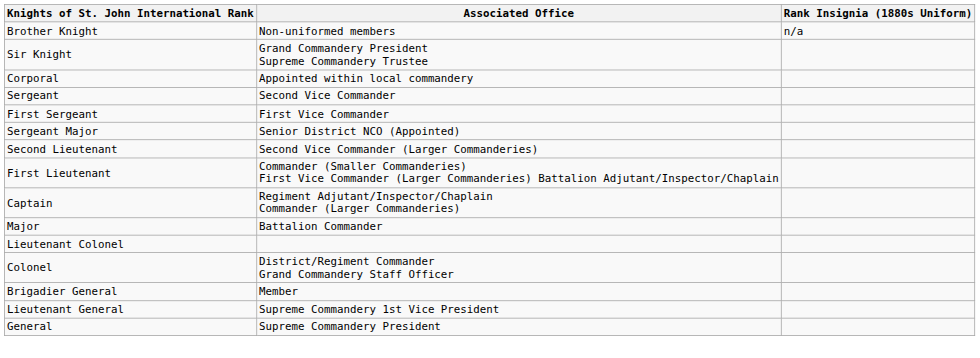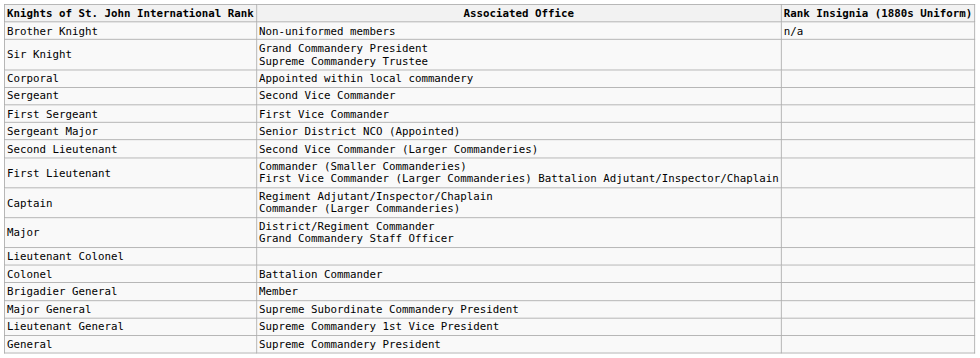(321, 226) Battalion Commander -> (356, 233) District/Regiment Commander Grand Commandery Staff Officer
(356, 268) District/Regiment Commander Grand Commandery Staff Officer -> (321, 274) Battalion Commander
+ row: (49, 309)
